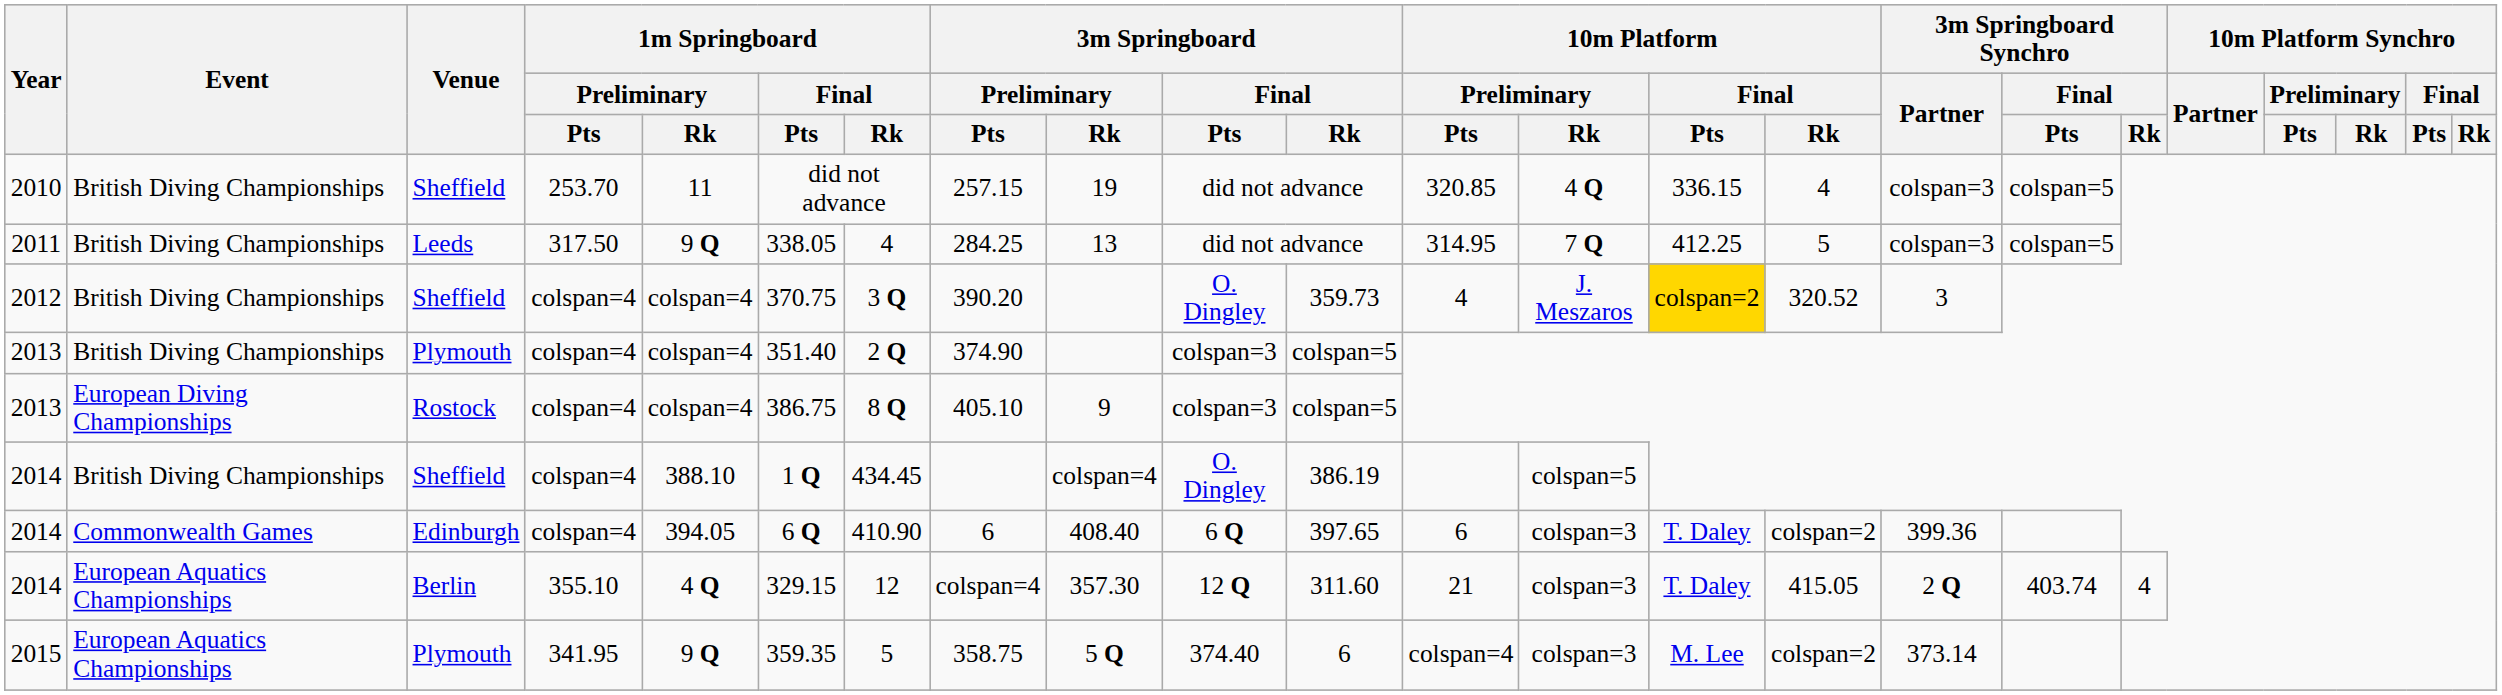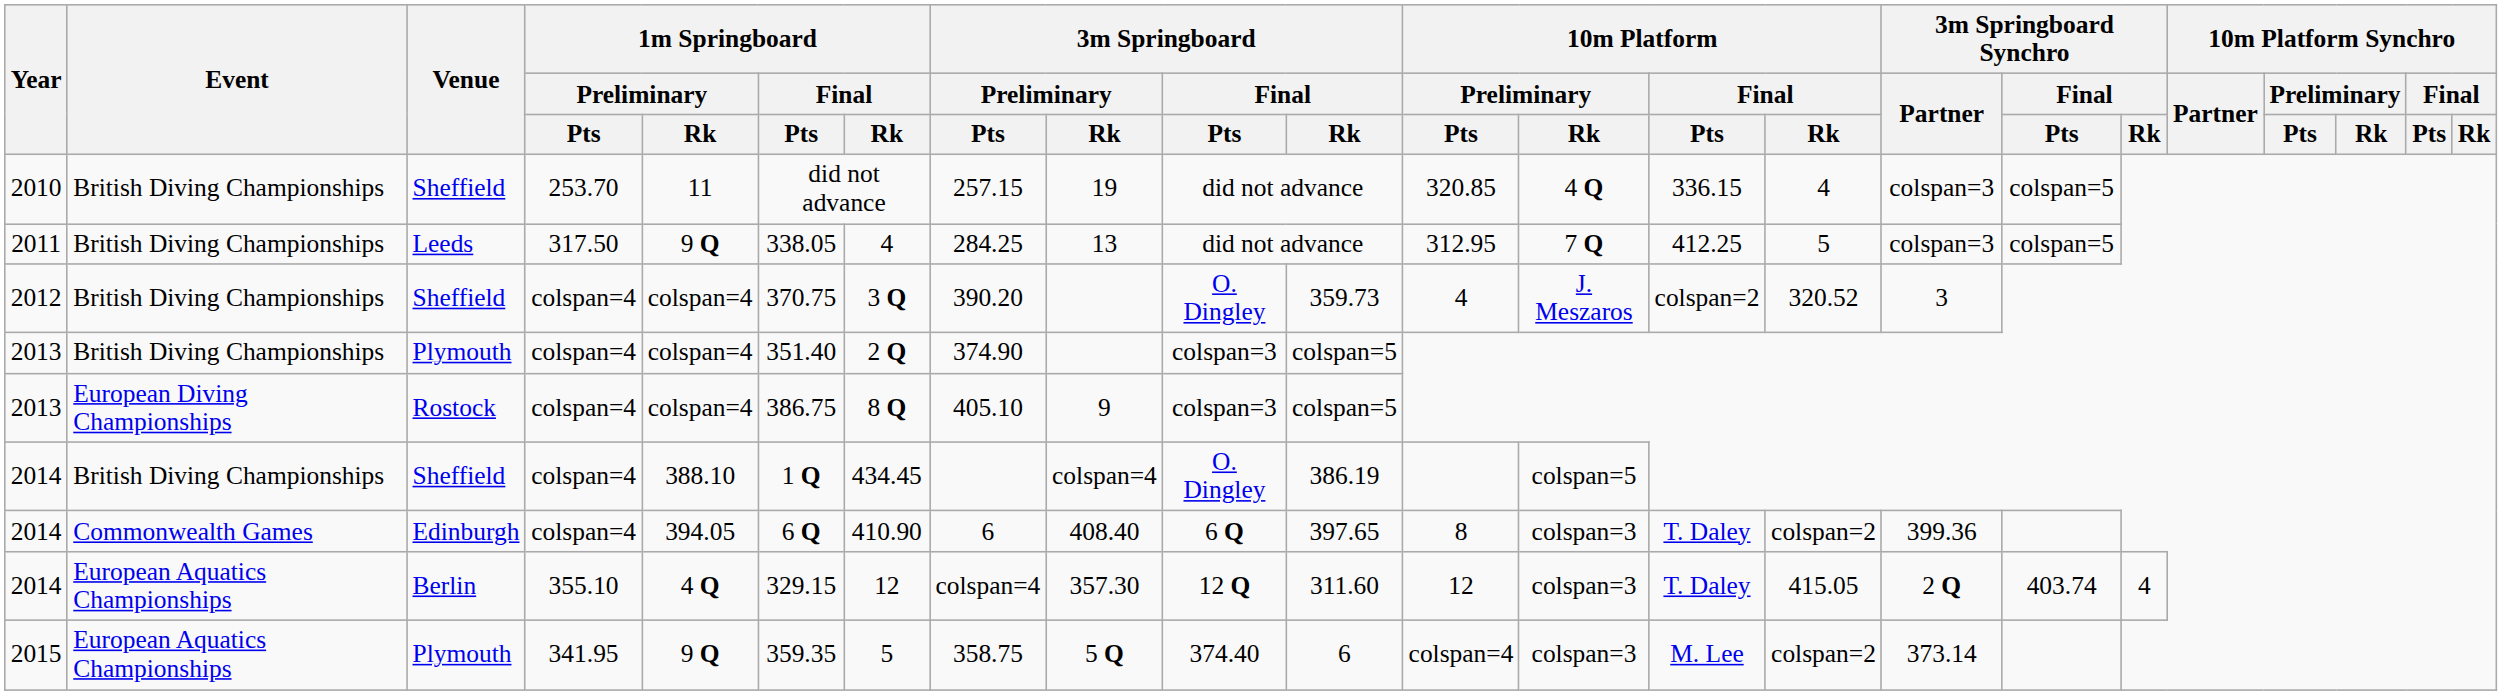(1461, 243) 314.95 -> (1461, 243) 312.95
(1707, 297) gold background -> (1707, 297) no background
(1461, 530) 6 -> (1461, 530) 8
(1461, 585) 21 -> (1461, 585) 12
